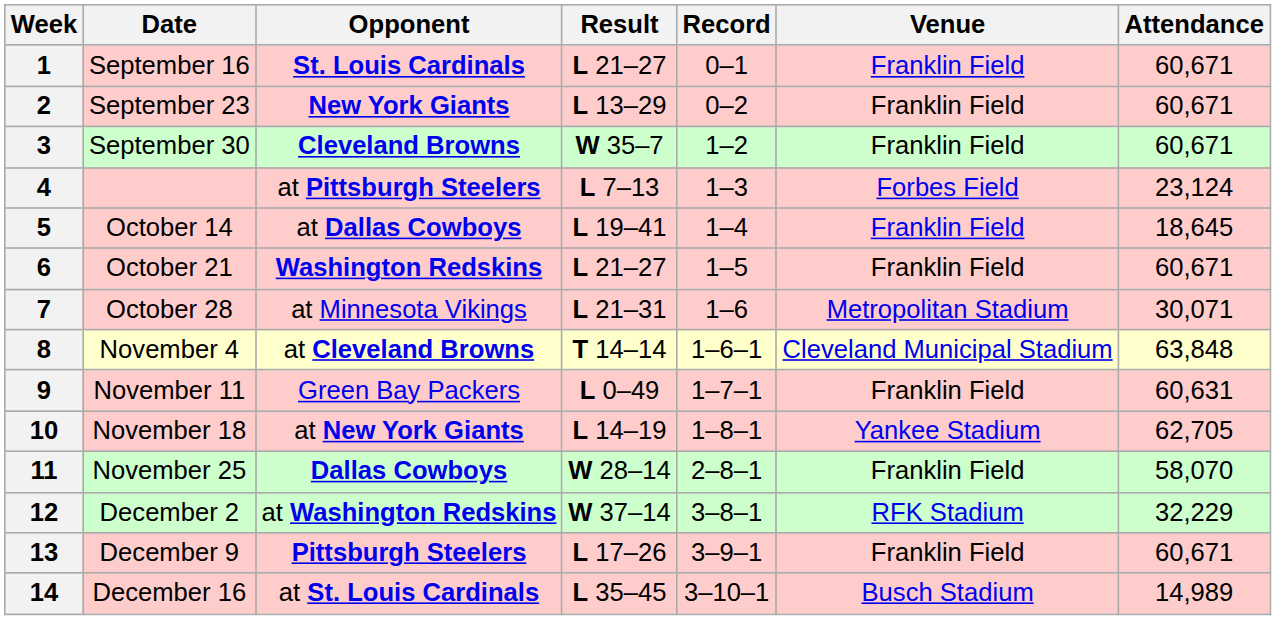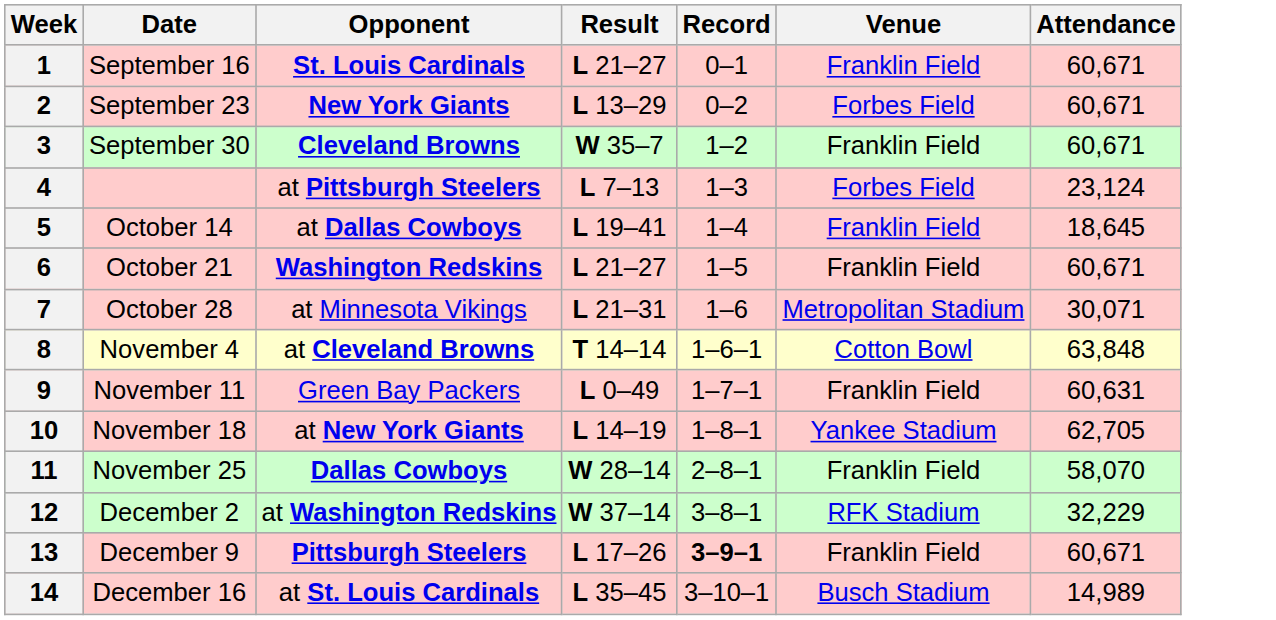(948, 106) Franklin Field -> (903, 106) Forbes Field
(948, 349) Cleveland Municipal Stadium -> (903, 349) Cotton Bowl
(727, 552) normal -> (727, 552) bold
